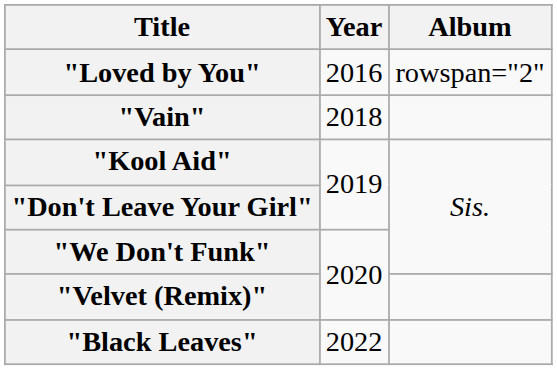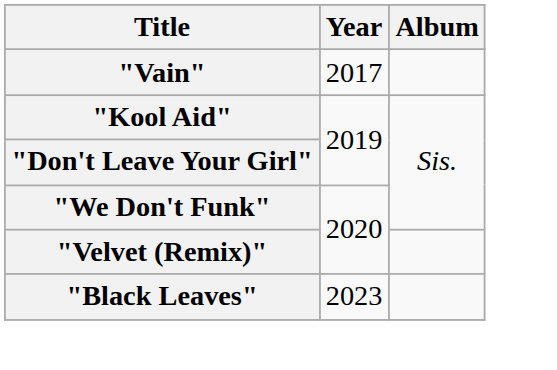- row: (162, 71)
(354, 116) 2018 -> (354, 71) 2017
(354, 341) 2022 -> (354, 296) 2023
